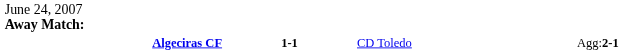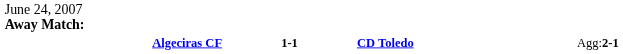(384, 42) normal -> (385, 42) bold
